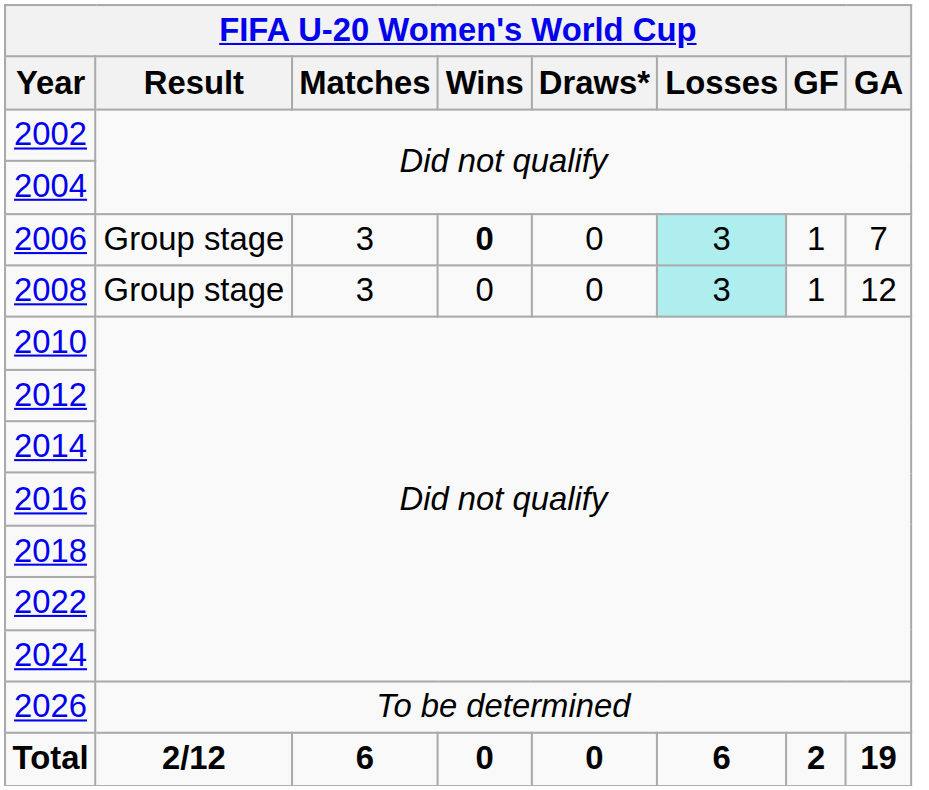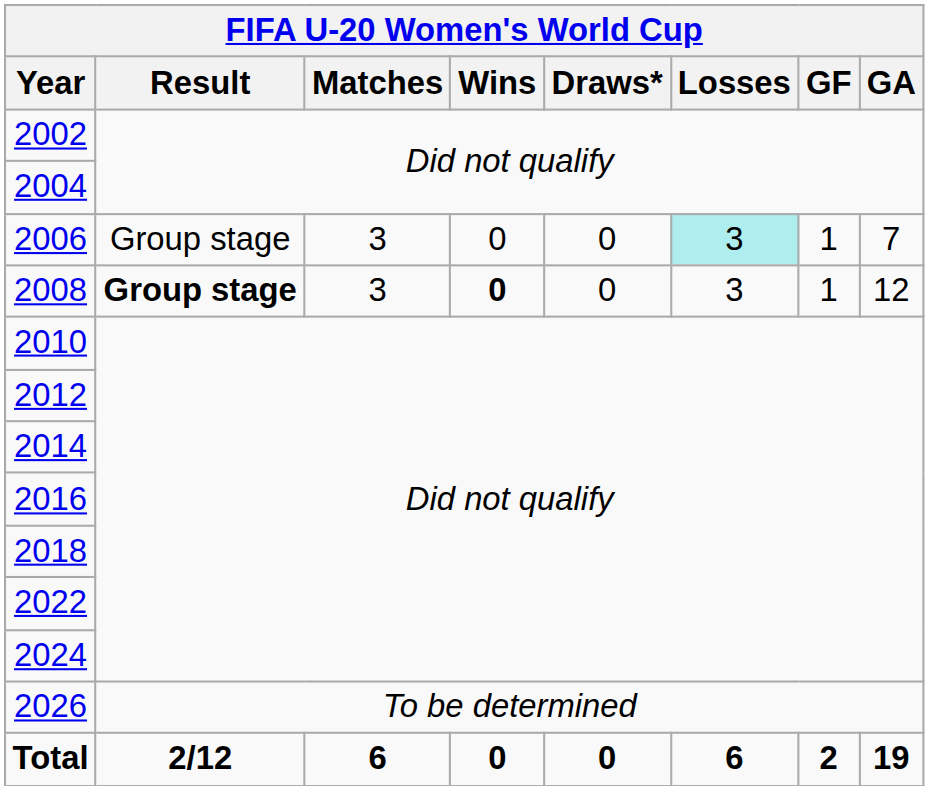(485, 238) bold -> (497, 238) normal
(194, 290) normal -> (200, 290) bold
(485, 290) normal -> (497, 290) bold
(722, 290) paleturquoise background -> (734, 290) no background
